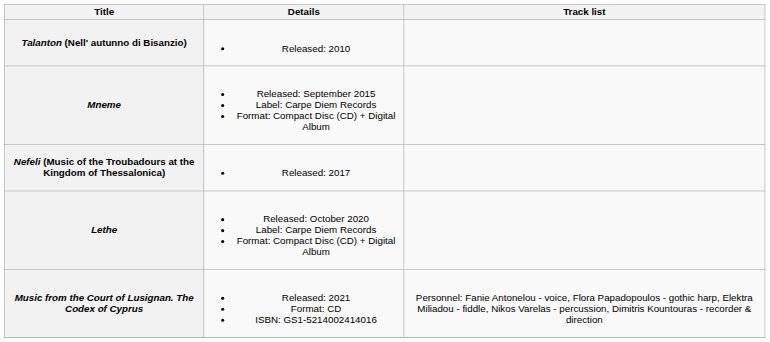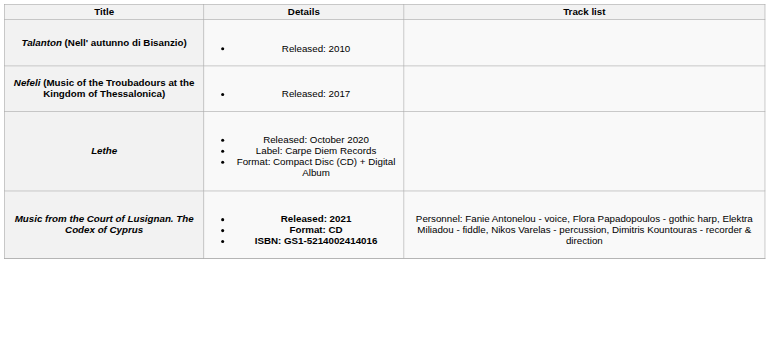- row: (104, 105)
(304, 309) normal -> (304, 230) bold
